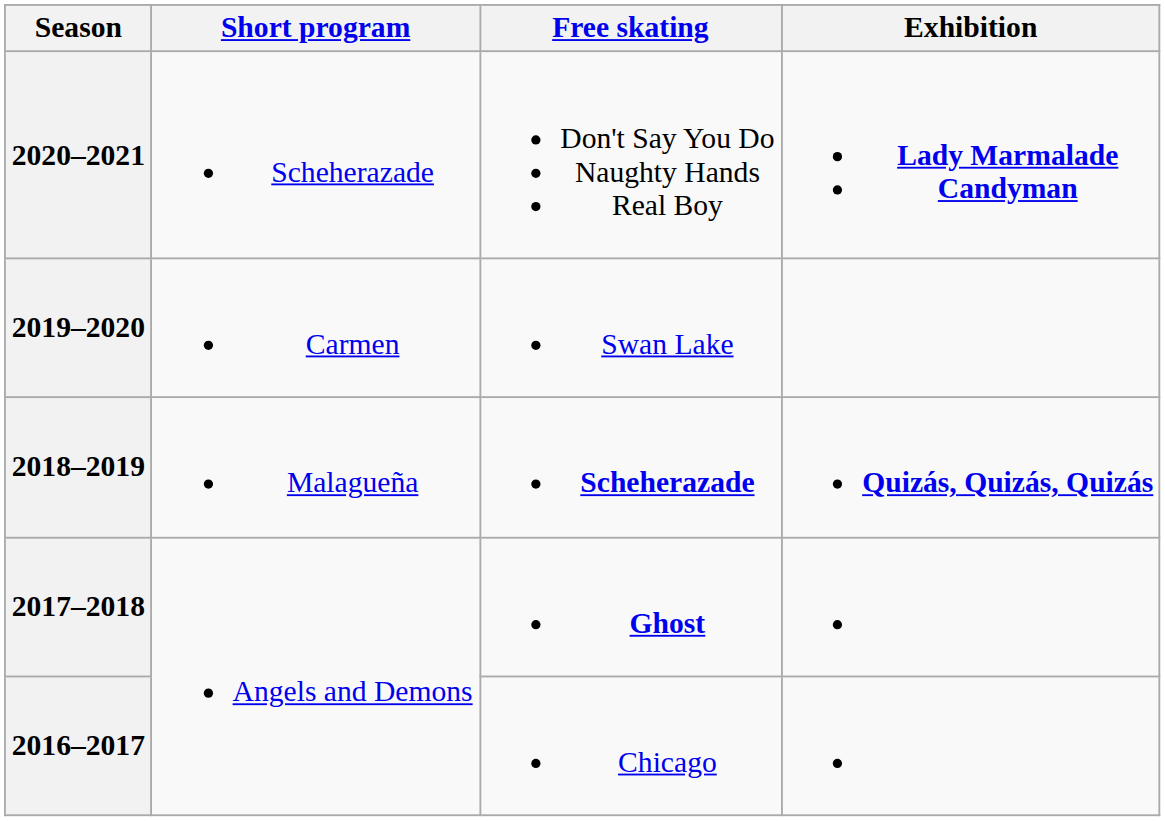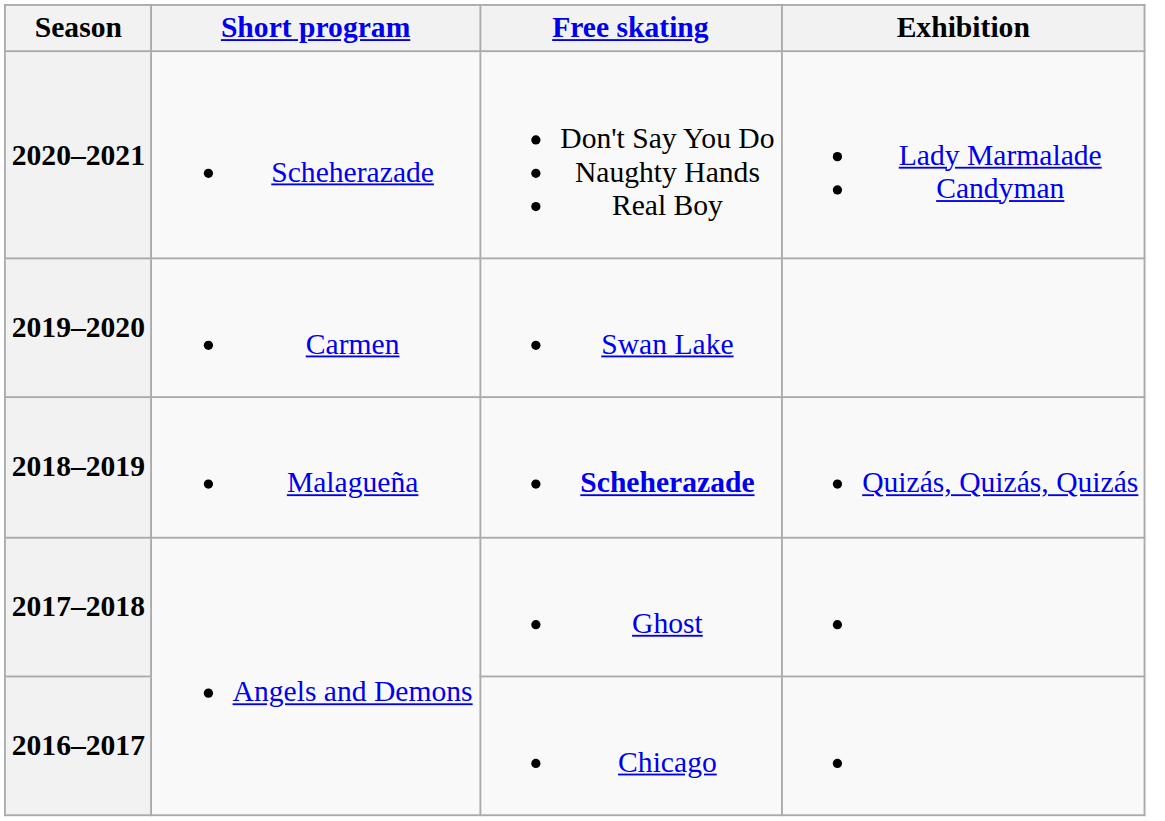(971, 172) bold -> (963, 172) normal
(971, 484) bold -> (963, 484) normal
(630, 623) bold -> (630, 623) normal
